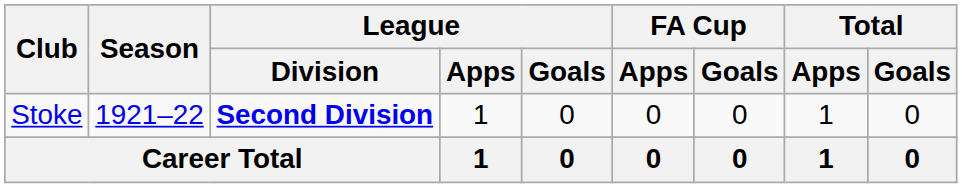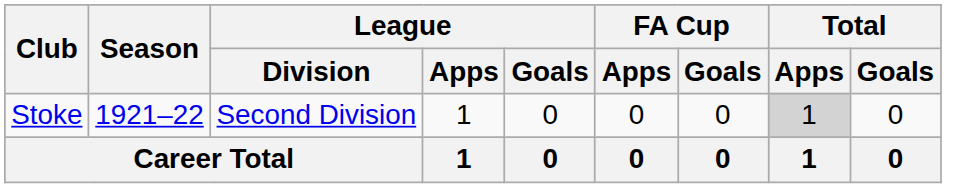(325, 114) bold -> (316, 114) normal
(826, 114) no background -> (809, 114) lightgrey background
